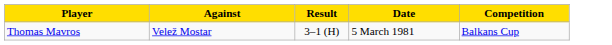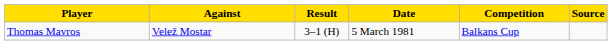+ column: (588, 13)
